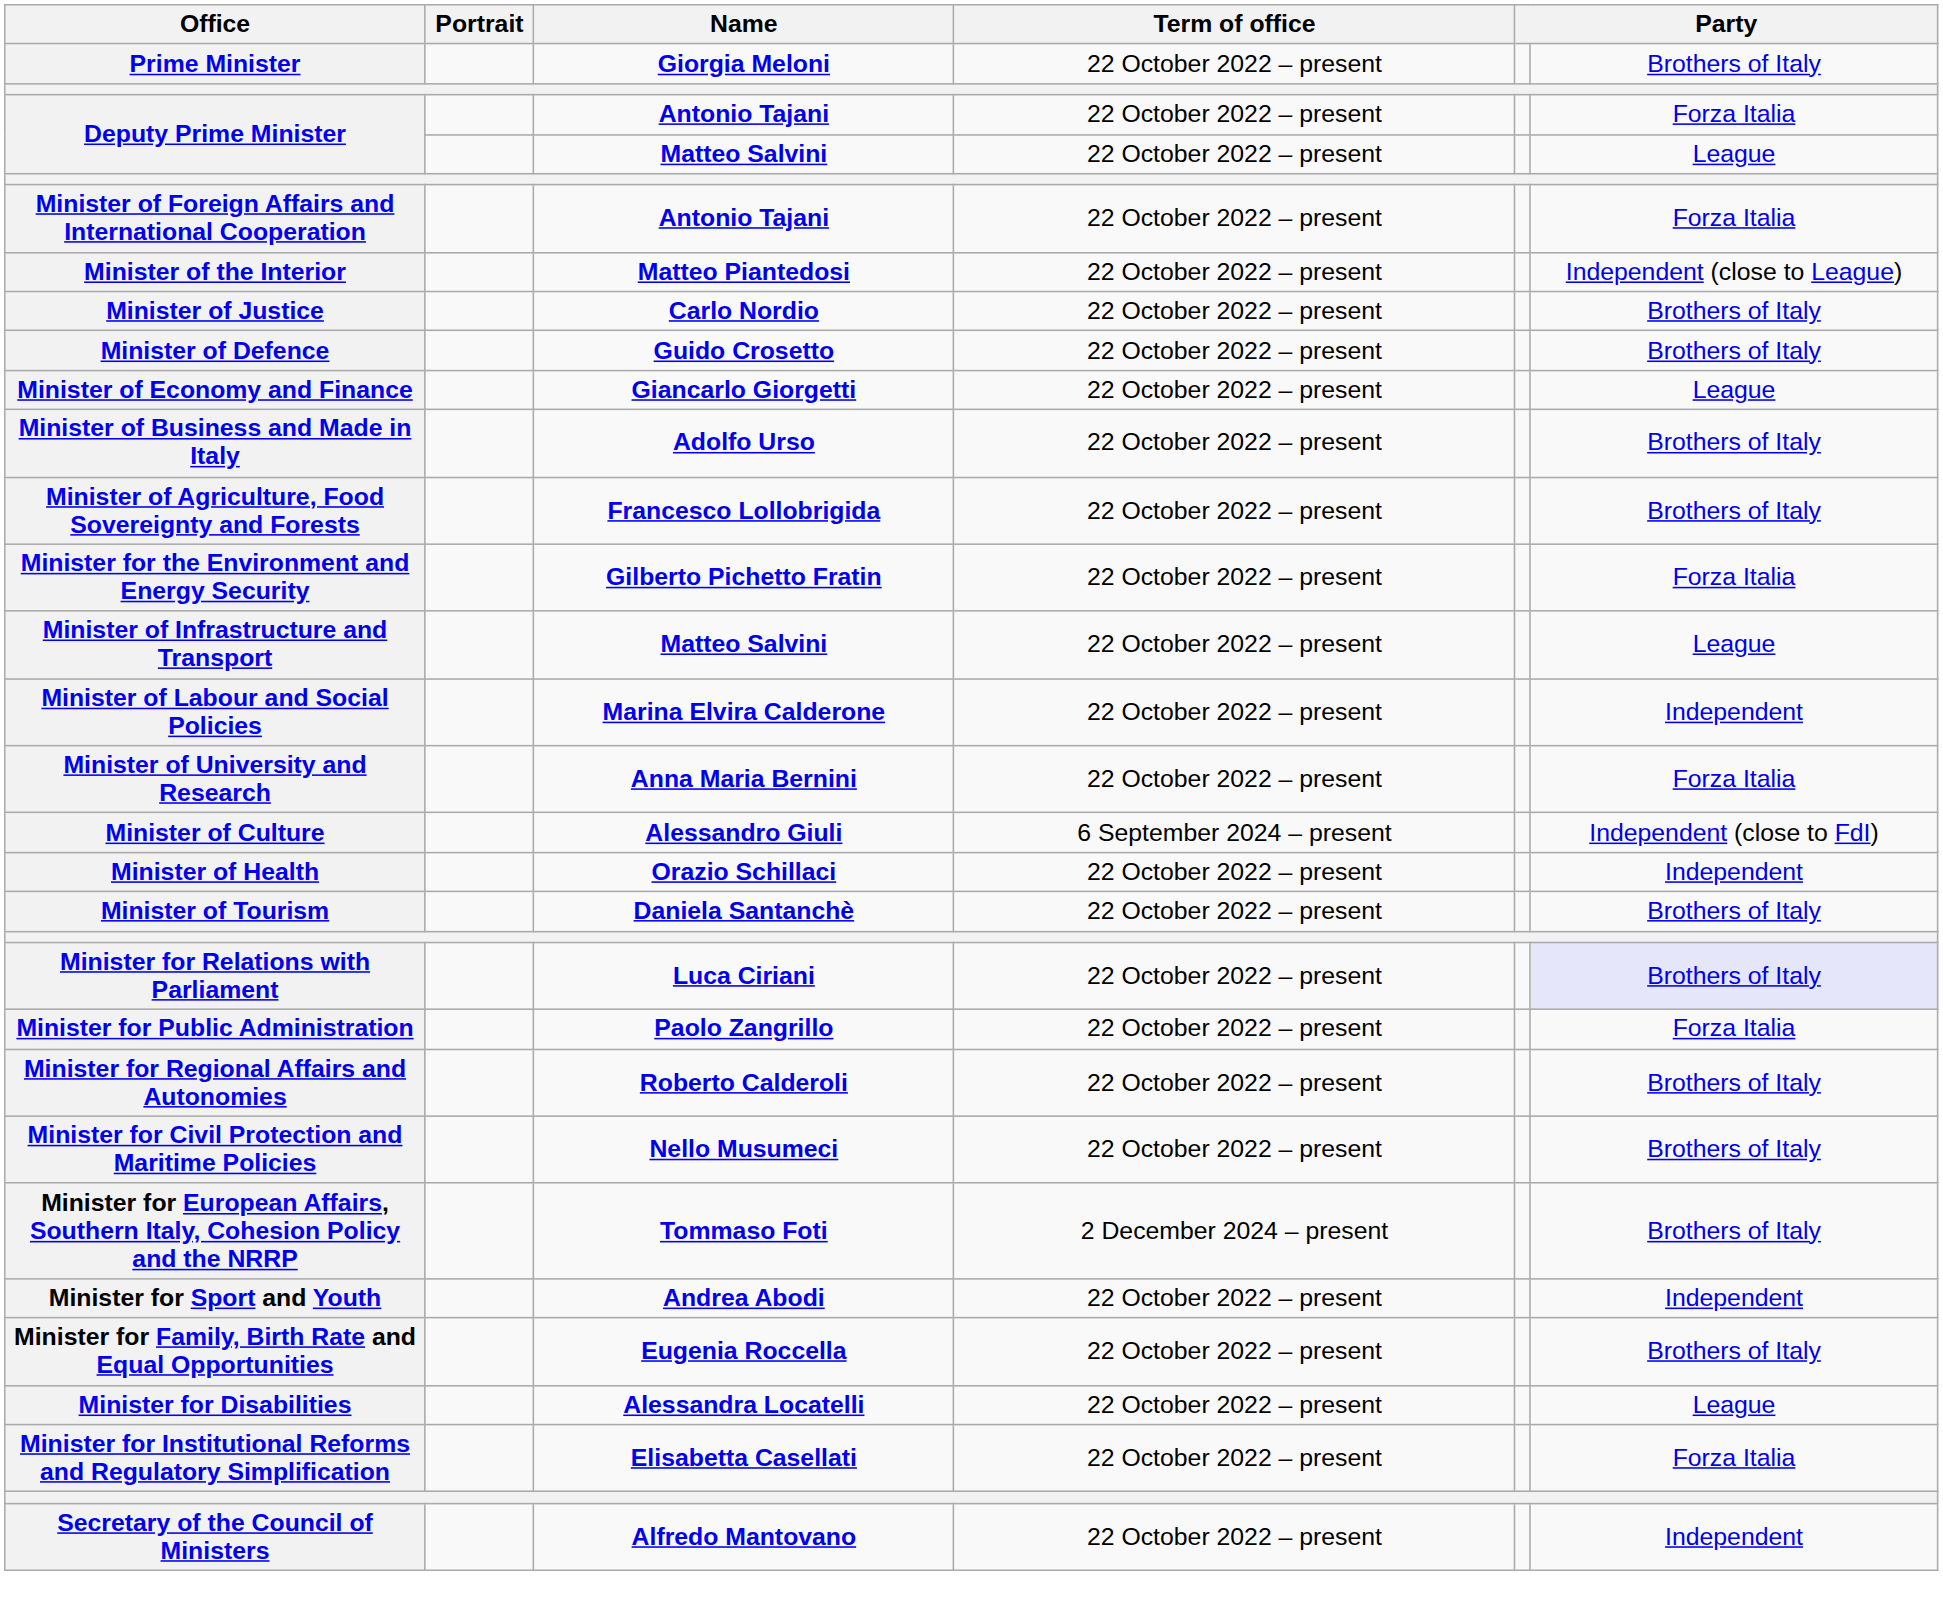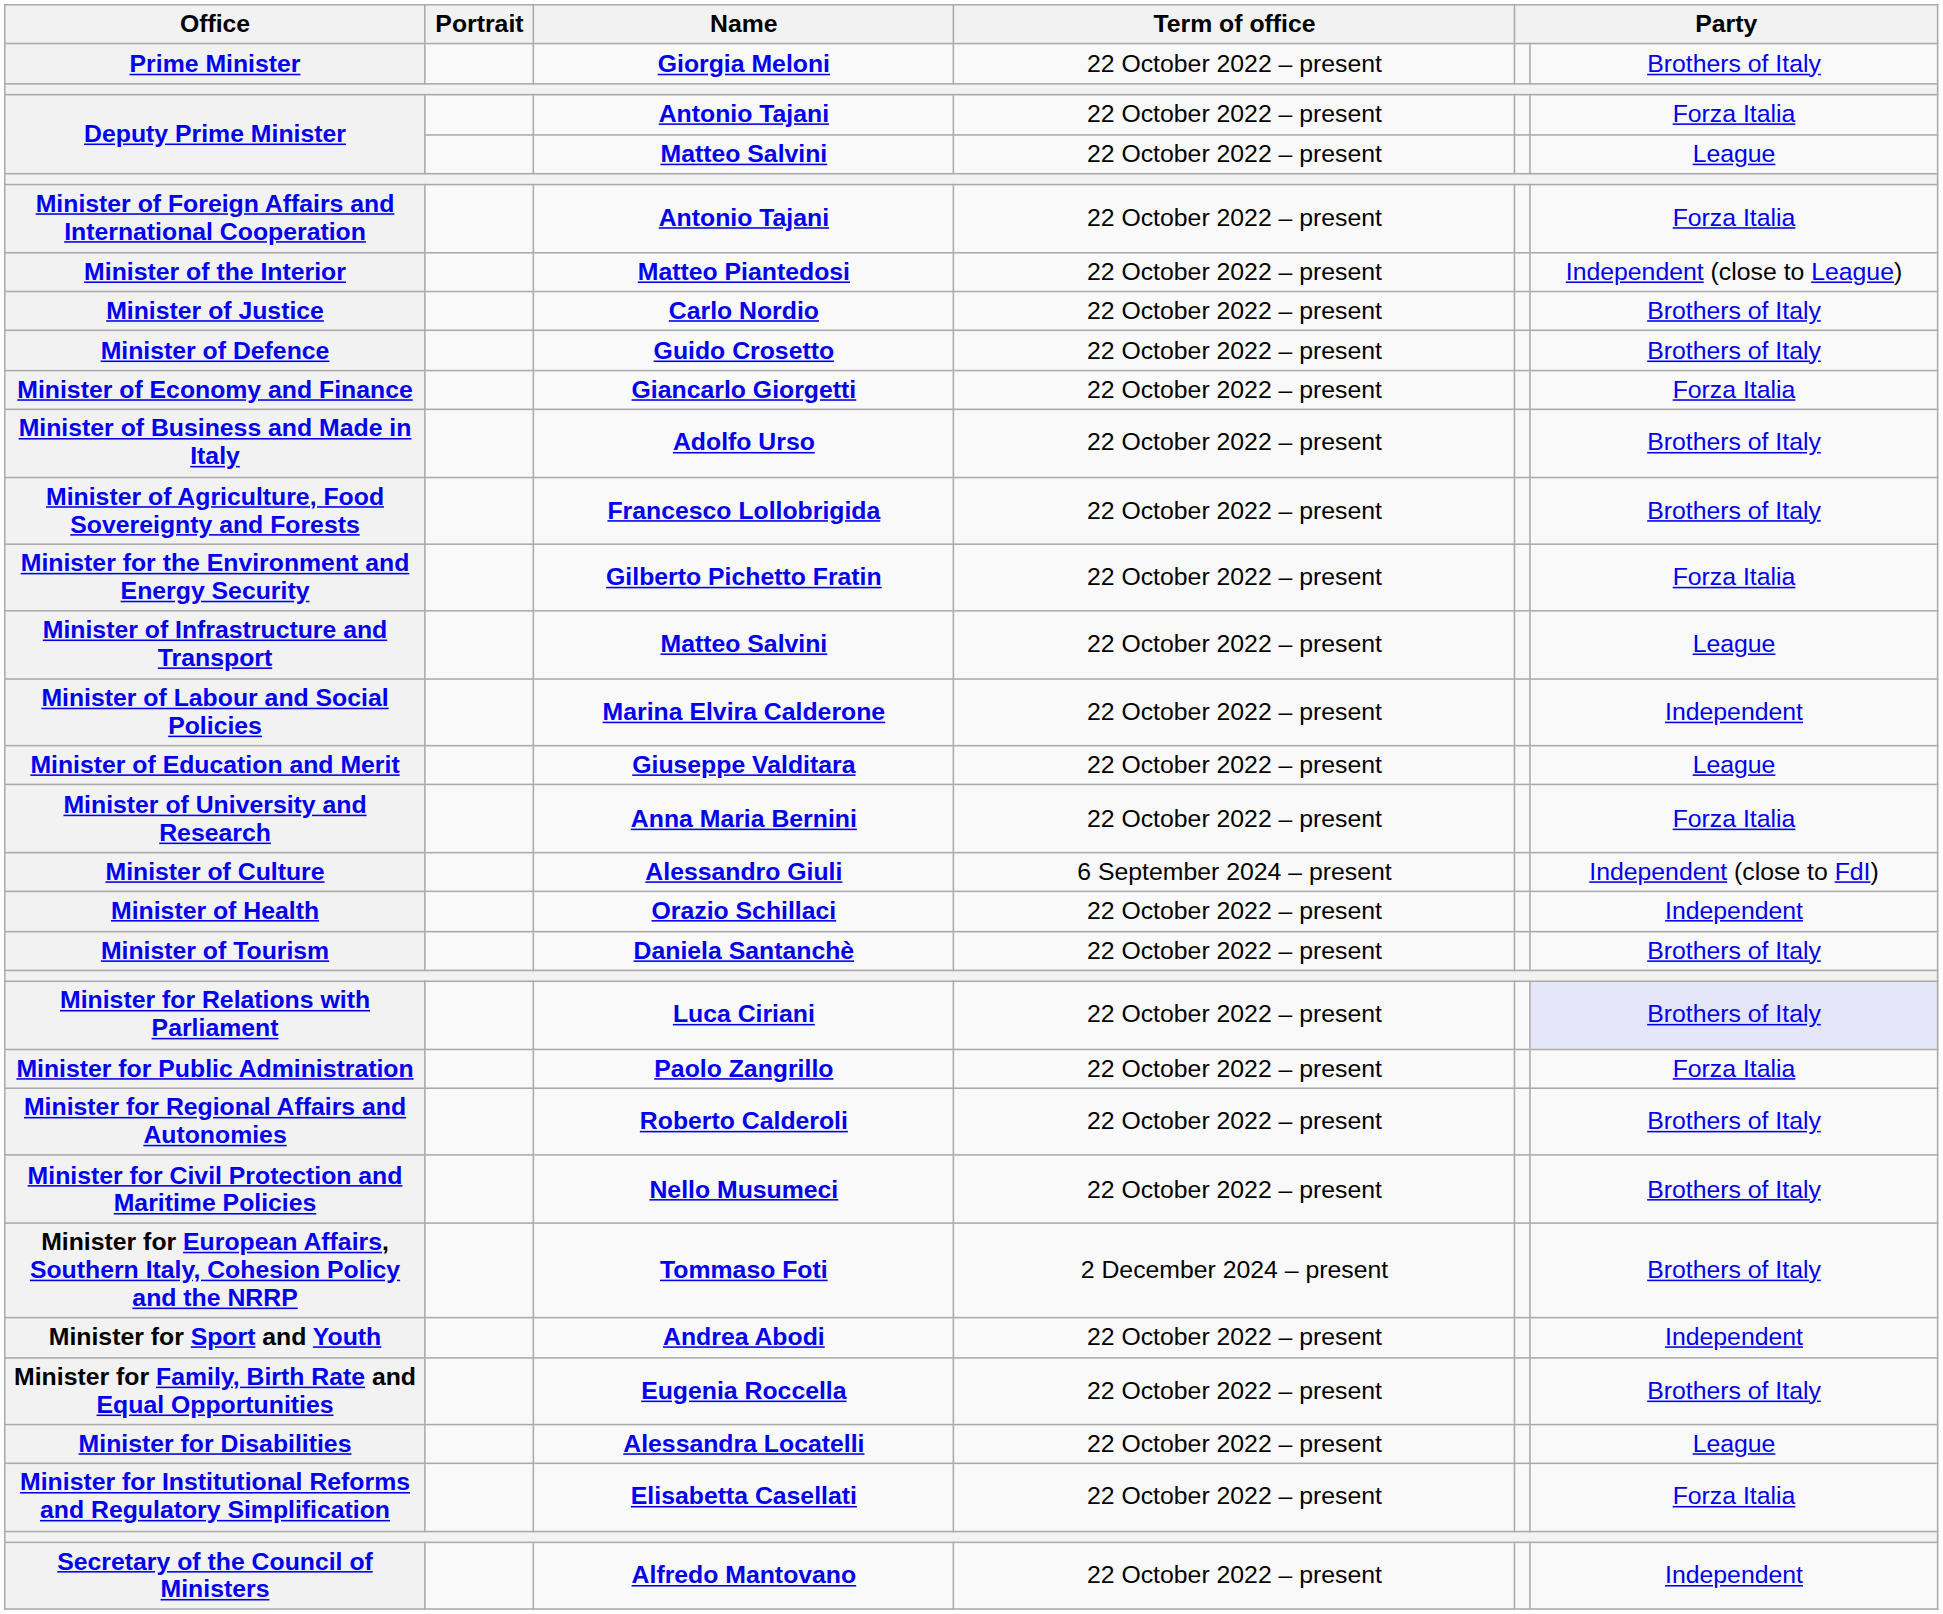(1734, 389) League -> (1734, 389) Forza Italia
+ row: (215, 765)
